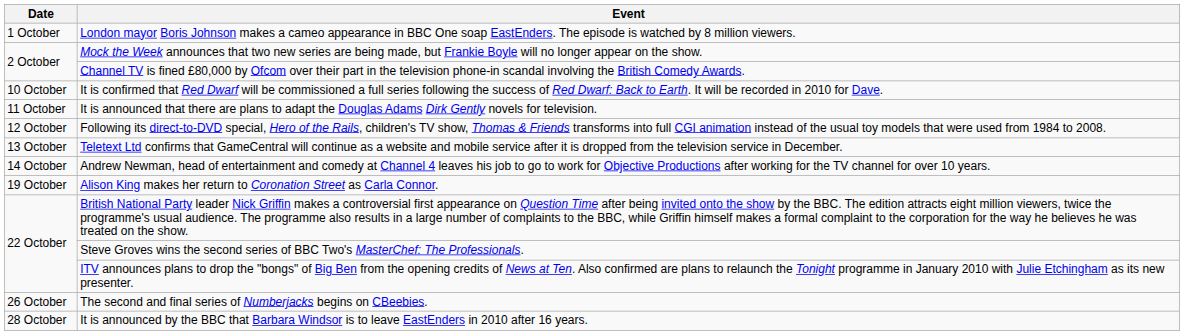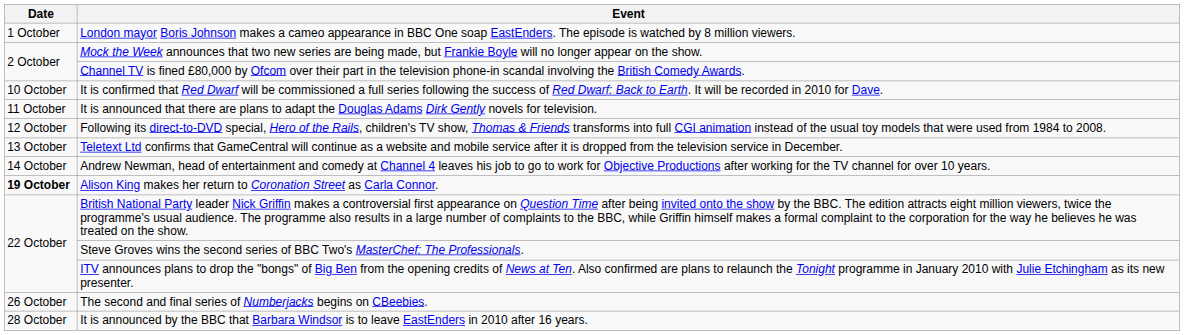(37, 185) normal -> (38, 185) bold
